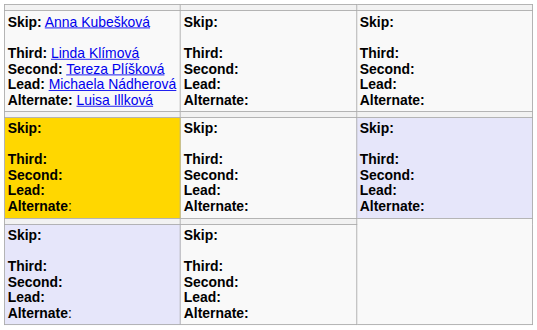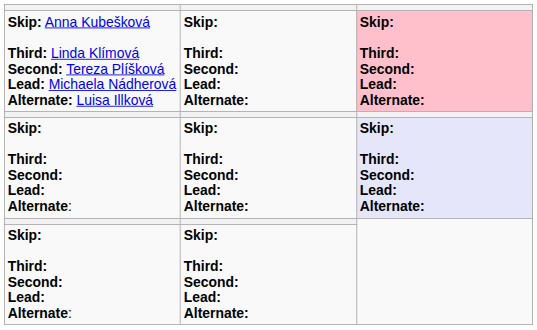(392, 61) no background -> (392, 61) pink background
(40, 167) gold background -> (40, 167) no background
(40, 274) lavender background -> (40, 274) no background
